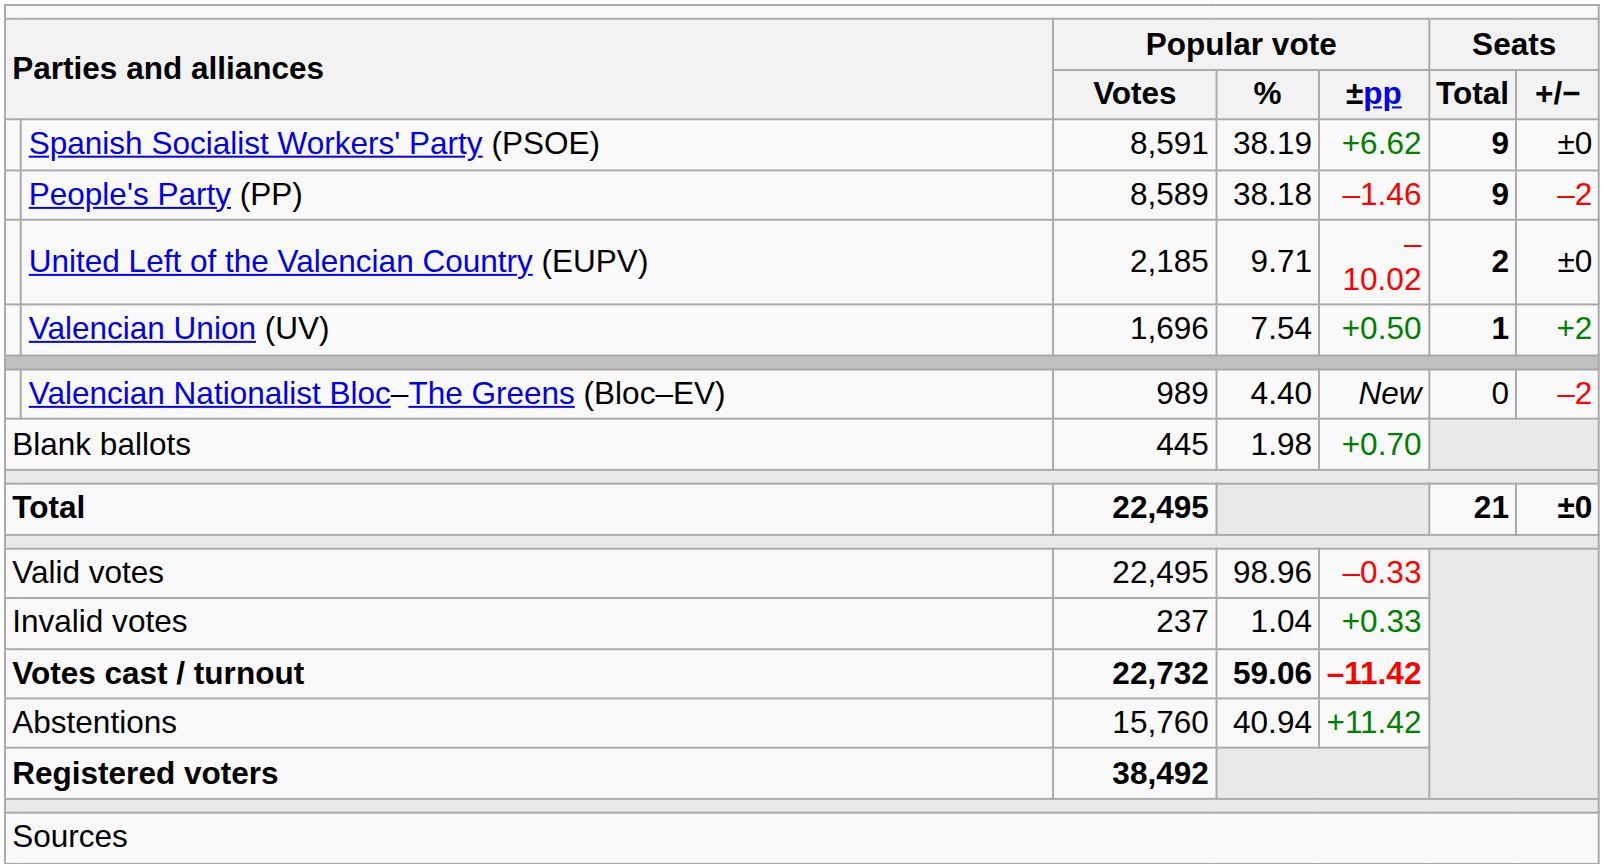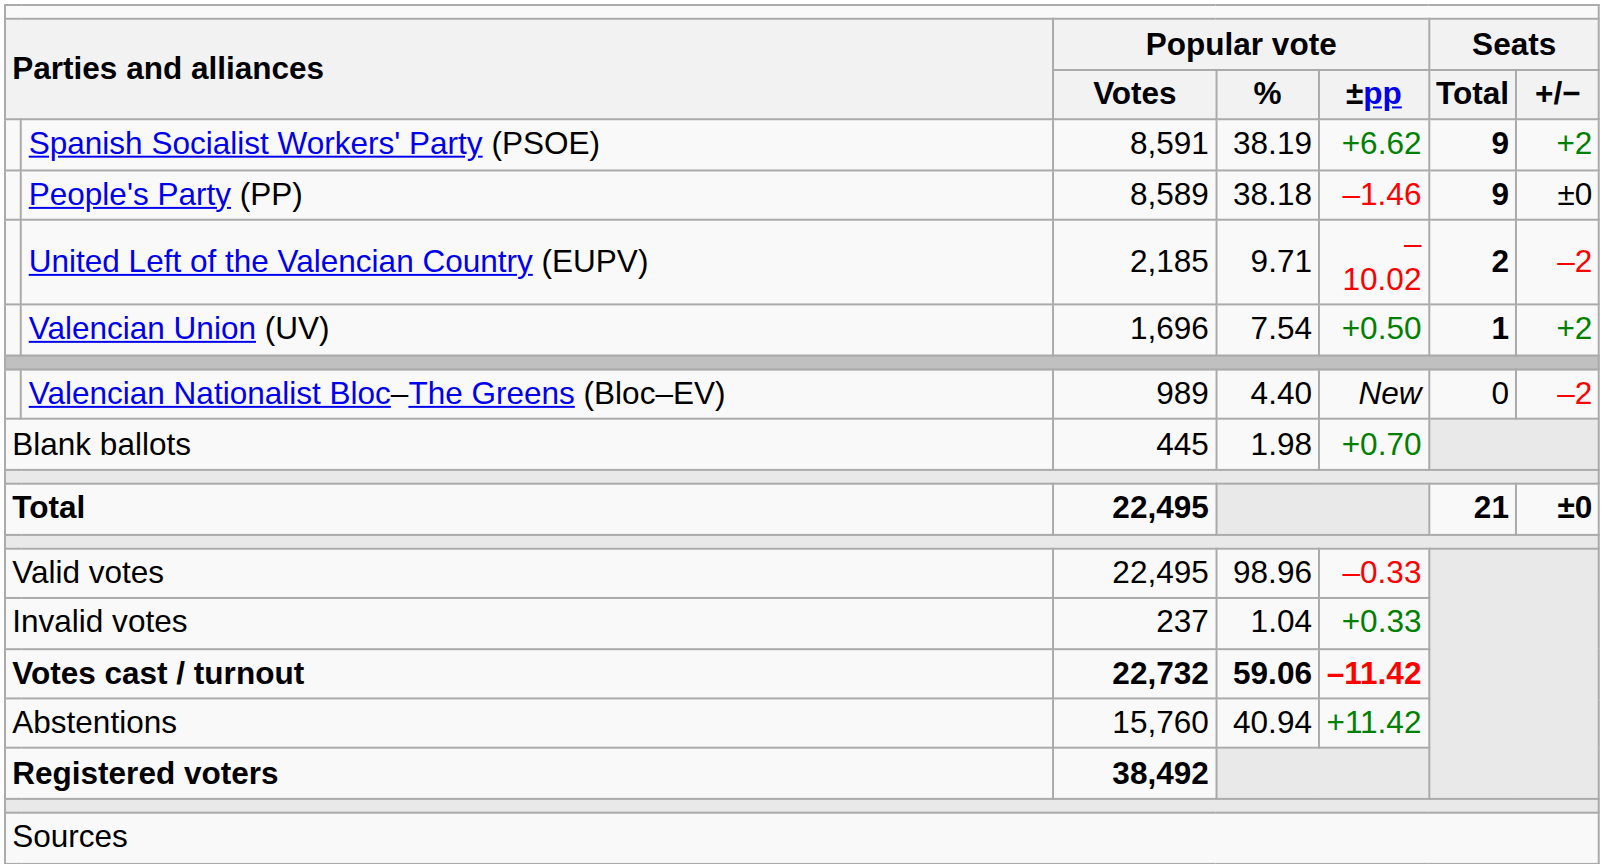(1575, 144) ±0 -> (1574, 144) +2
(1575, 193) –2 -> (1575, 193) ±0
(1575, 261) ±0 -> (1575, 261) –2
